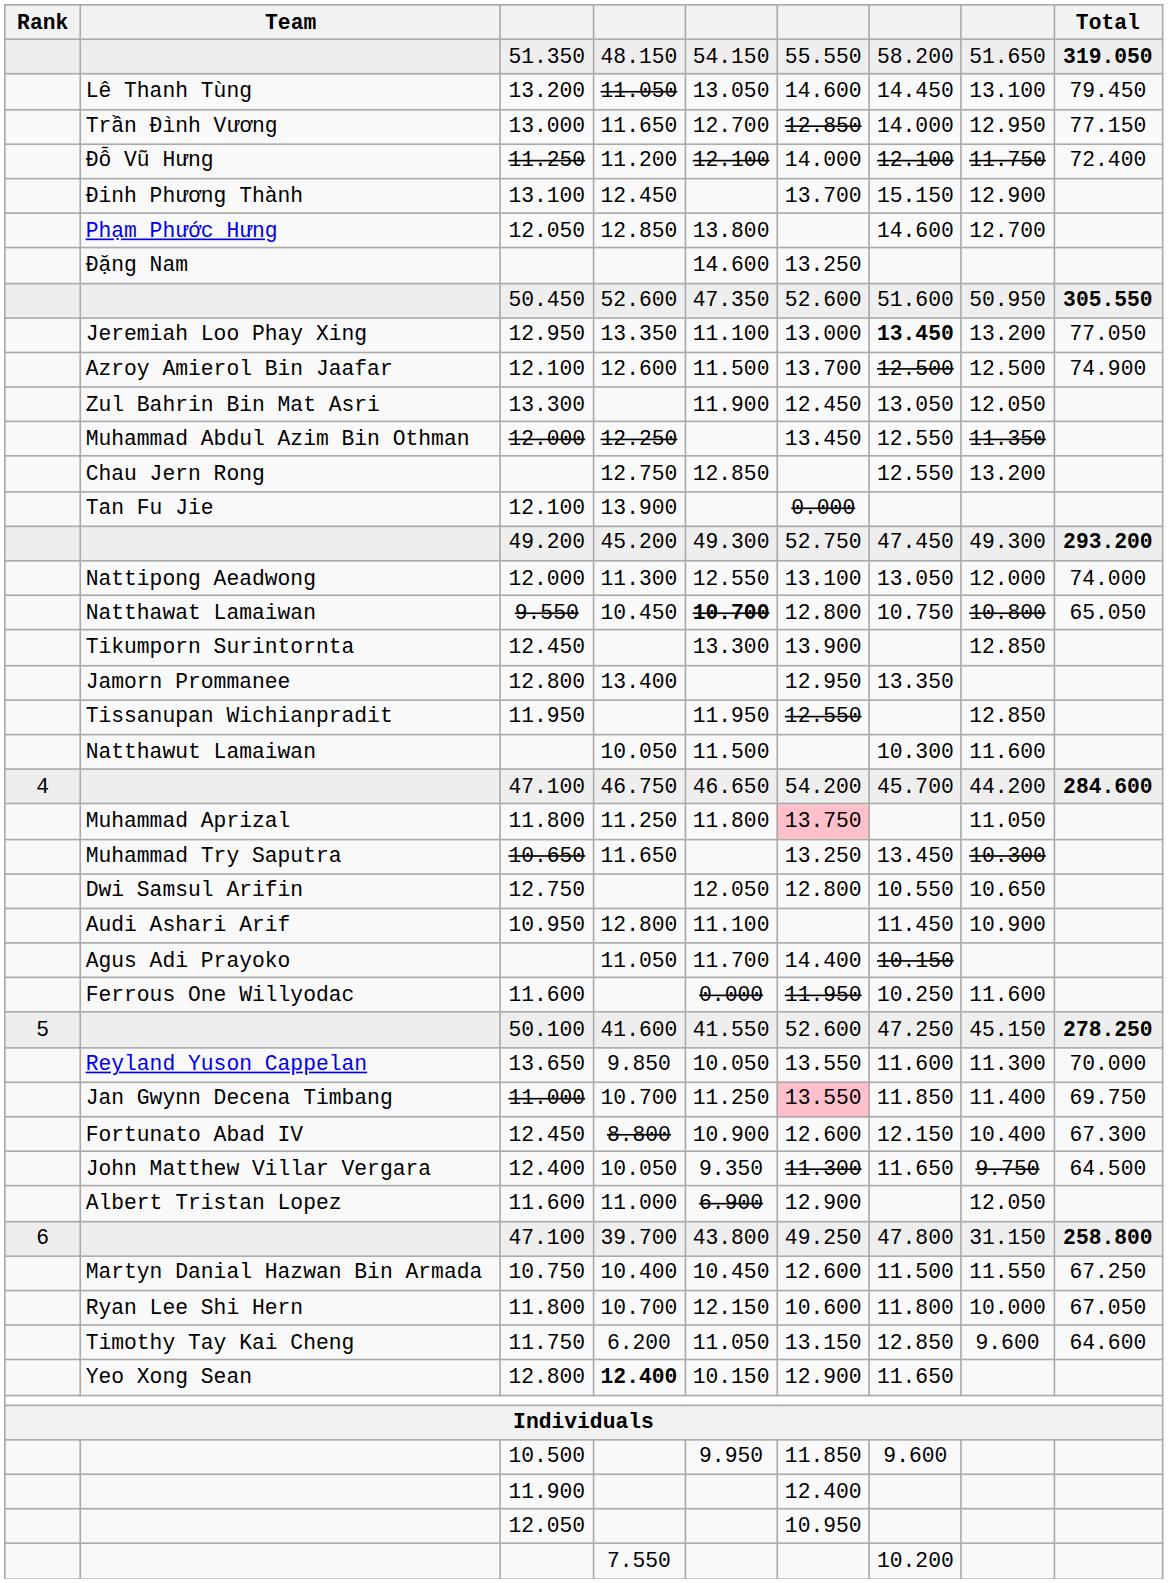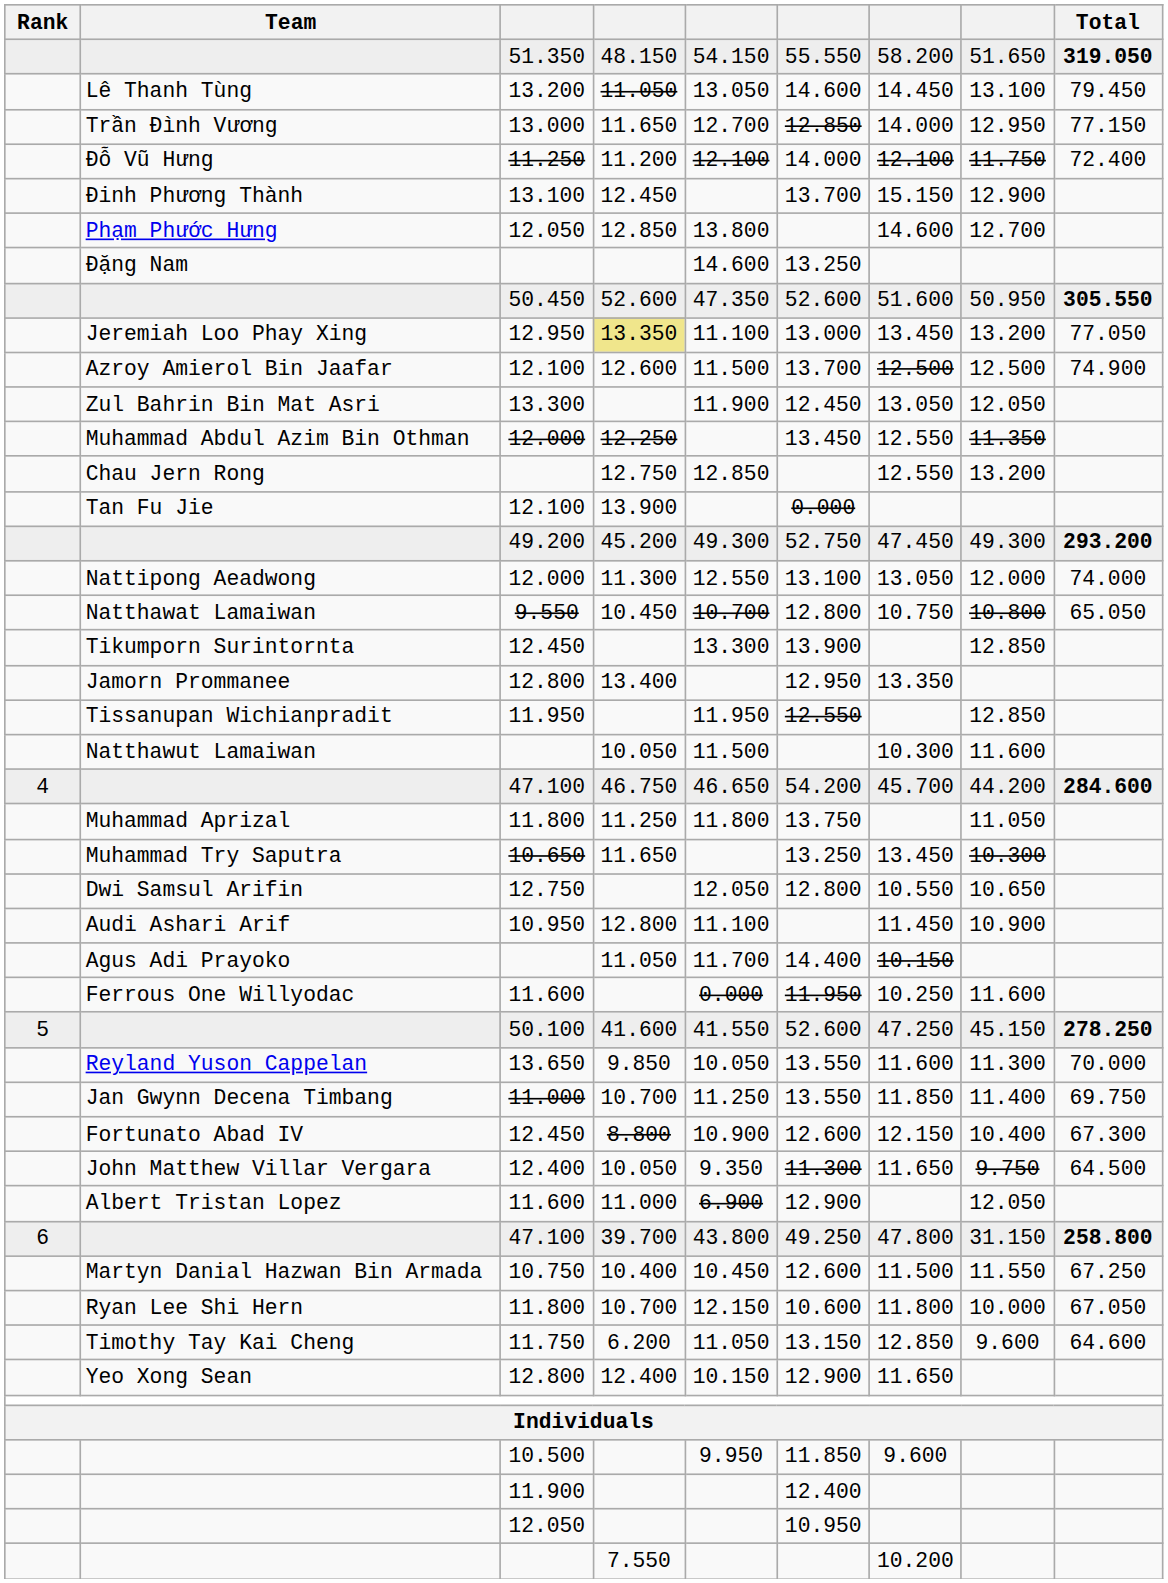(639, 335) no background -> (639, 335) khaki background
(915, 335) bold -> (915, 335) normal
(731, 613) bold -> (731, 613) normal
(823, 821) pink background -> (823, 821) no background
(823, 1099) pink background -> (823, 1099) no background
(639, 1377) bold -> (639, 1377) normal
